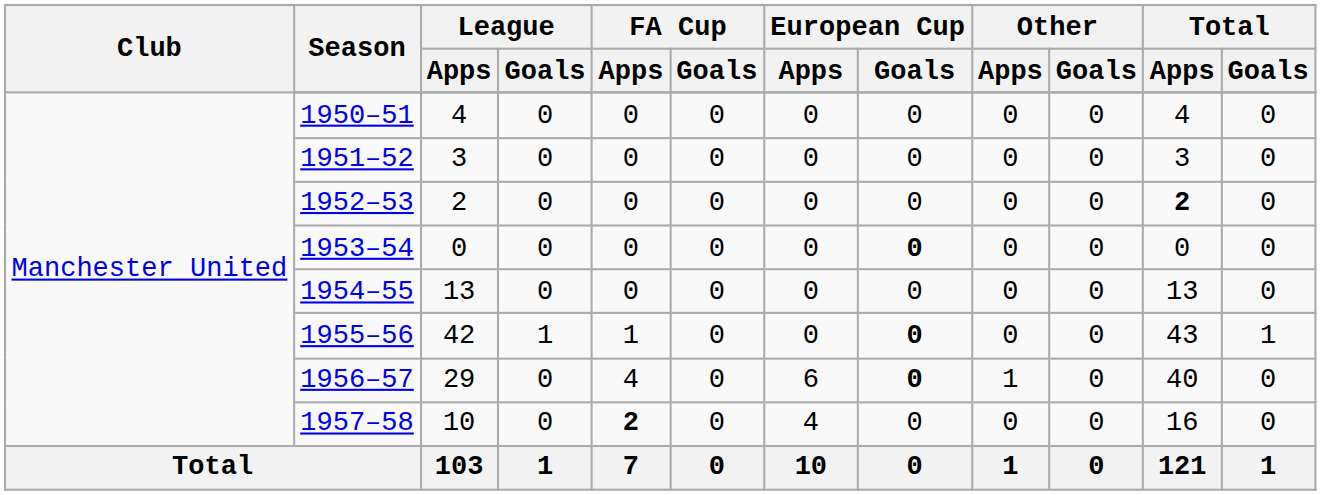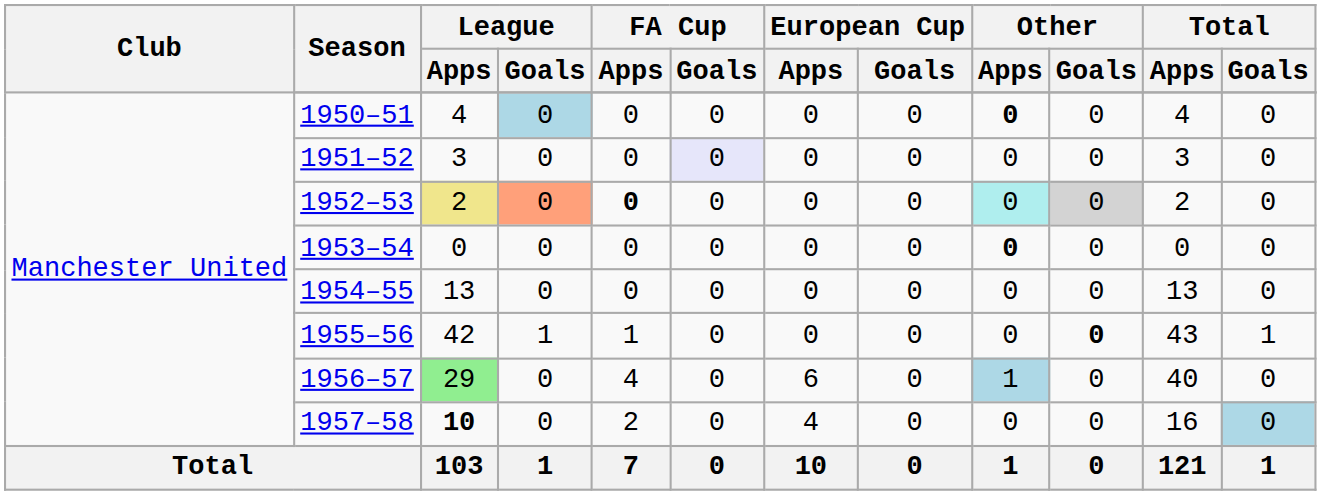(545, 115) no background -> (545, 115) lightblue background
(1010, 115) normal -> (1010, 115) bold
(717, 159) no background -> (717, 159) lavender background
(459, 203) no background -> (459, 203) khaki background
(545, 203) no background -> (545, 203) lightsalmon background
(631, 203) normal -> (631, 203) bold
(1010, 203) no background -> (1010, 203) paleturquoise background
(1096, 203) no background -> (1096, 203) lightgrey background
(1182, 203) bold -> (1182, 203) normal
(915, 247) bold -> (915, 247) normal
(1010, 247) normal -> (1010, 247) bold
(915, 336) bold -> (915, 336) normal
(1096, 336) normal -> (1096, 336) bold
(459, 380) no background -> (459, 380) lightgreen background
(915, 380) bold -> (915, 380) normal
(1010, 380) no background -> (1010, 380) lightblue background
(459, 424) normal -> (459, 424) bold
(631, 424) bold -> (631, 424) normal
(1268, 424) no background -> (1268, 424) lightblue background
